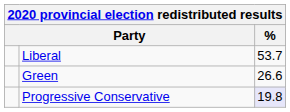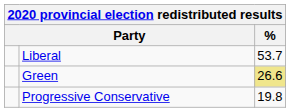(270, 76) no background -> (270, 76) khaki background
(270, 96) lavender background -> (270, 96) no background
